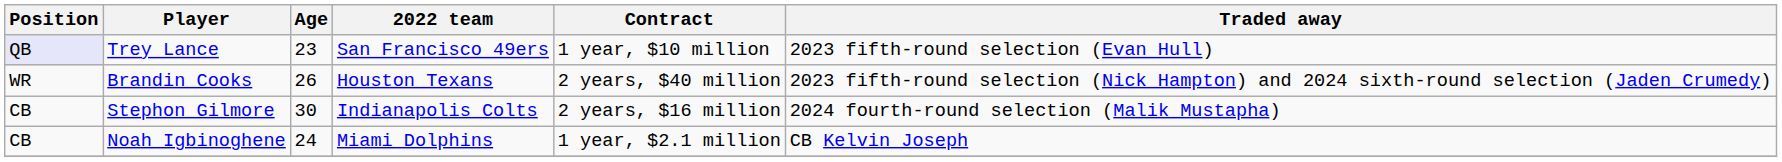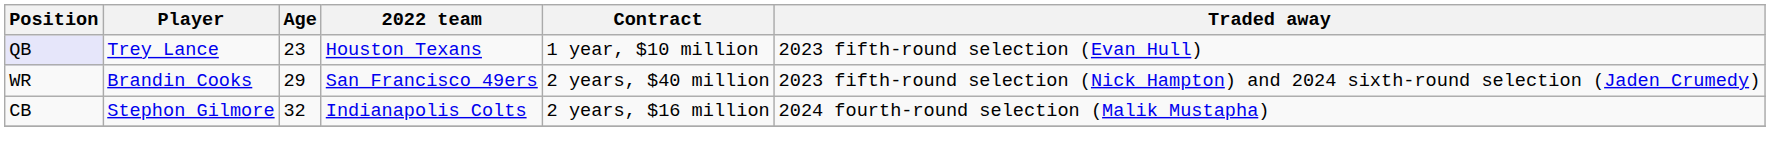(443, 50) San Francisco 49ers -> (404, 50) Houston Texans
(306, 80) 26 -> (295, 80) 29
(415, 80) Houston Texans -> (432, 80) San Francisco 49ers
(306, 111) 30 -> (295, 111) 32
- row: (197, 141)
